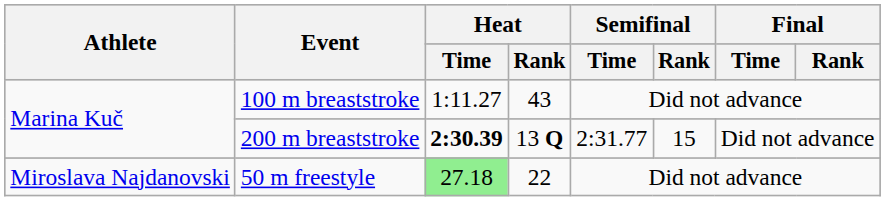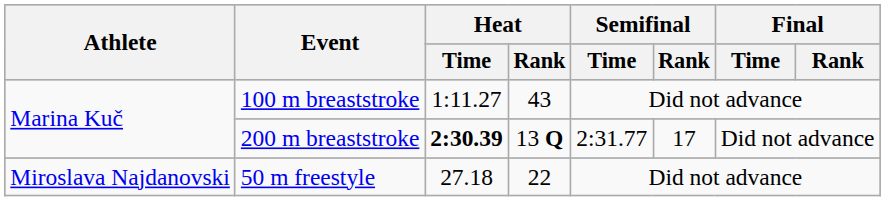(684, 138) 15 -> (684, 138) 17
(467, 177) lightgreen background -> (467, 177) no background
